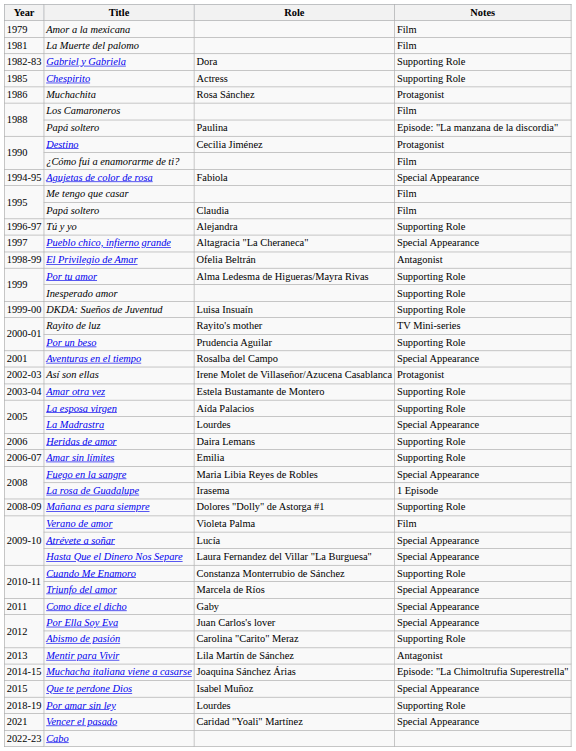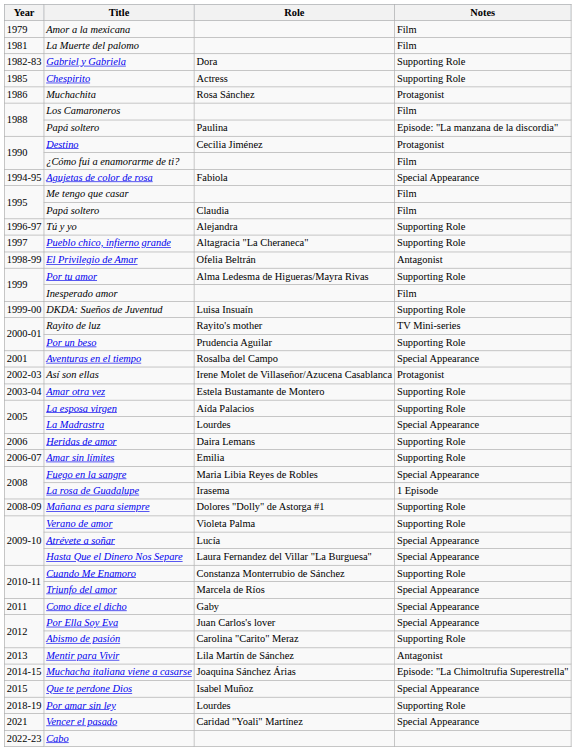(438, 243) Special Appearance -> (431, 243) Supporting Role
(431, 293) Supporting Role -> (407, 293) Film
(407, 524) Film -> (431, 524) Supporting Role
